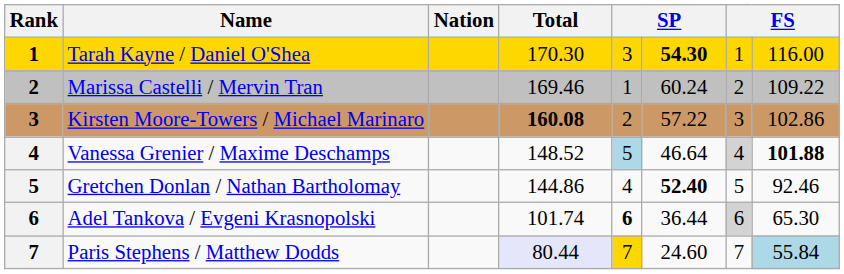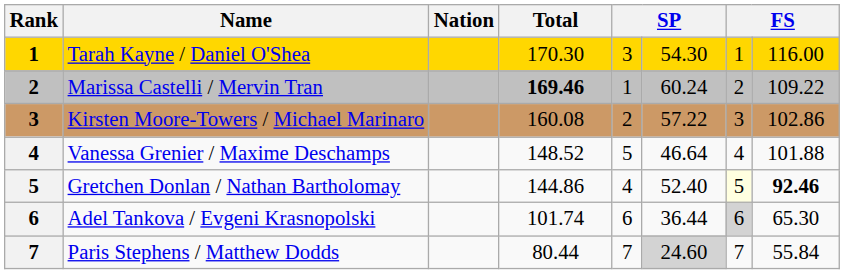(684, 53) bold -> (684, 53) normal
(556, 86) normal -> (556, 86) bold
(556, 119) bold -> (556, 119) normal
(627, 152) lightblue background -> (627, 152) no background
(739, 152) lightgrey background -> (739, 152) no background
(796, 152) bold -> (796, 152) normal
(684, 185) bold -> (684, 185) normal
(739, 185) no background -> (739, 185) lightyellow background
(796, 185) normal -> (796, 185) bold
(627, 218) bold -> (627, 218) normal
(556, 251) lavender background -> (556, 251) no background
(627, 251) gold background -> (627, 251) no background
(684, 251) no background -> (684, 251) lightgrey background
(796, 251) lightblue background -> (796, 251) no background
